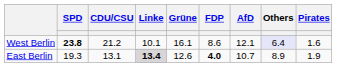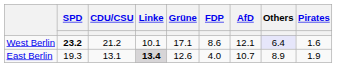(73, 42) 23.8 -> (73, 42) 23.2
(183, 42) 16.1 -> (183, 42) 17.1
(214, 56) bold -> (214, 56) normal
